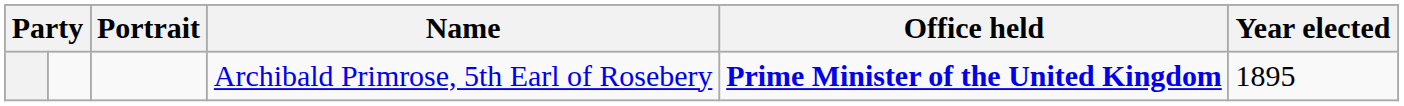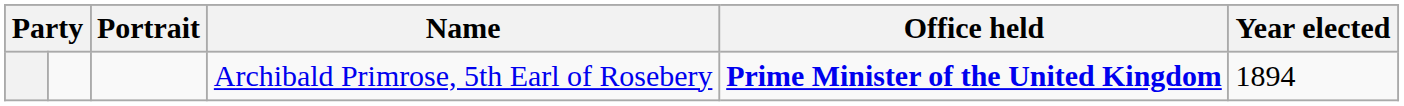(1265, 75) 1895 -> (1265, 75) 1894
